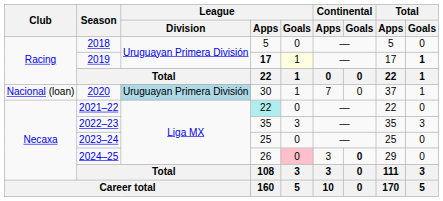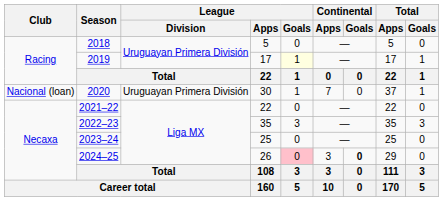(266, 60) bold -> (266, 60) normal
(422, 60) bold -> (422, 60) normal
(186, 92) lightblue background -> (186, 92) no background
(266, 108) paleturquoise background -> (266, 108) no background
